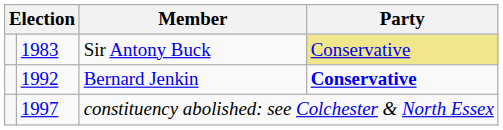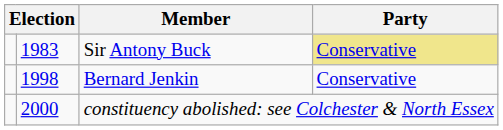(40, 79) 1992 -> (40, 79) 1998
(364, 79) bold -> (366, 79) normal
(40, 109) 1997 -> (40, 109) 2000
